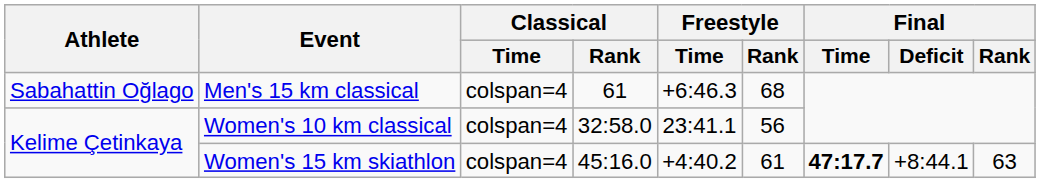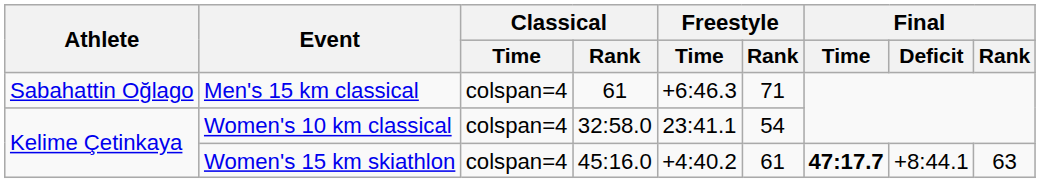(773, 91) 68 -> (773, 91) 71
(773, 126) 56 -> (773, 126) 54
